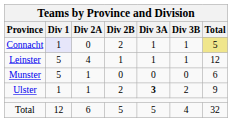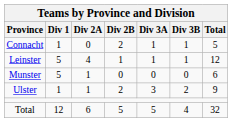(59, 44) lavender background -> (59, 44) no background
(215, 44) khaki background -> (215, 44) no background
(153, 90) bold -> (153, 90) normal
